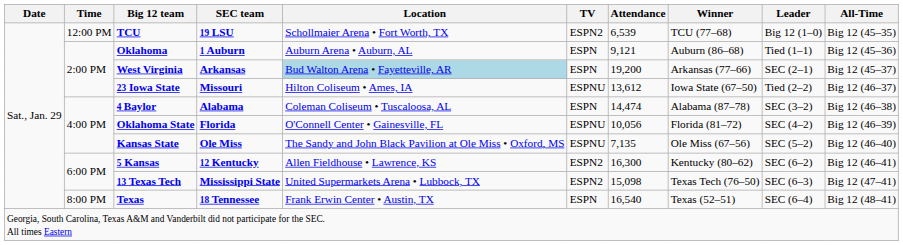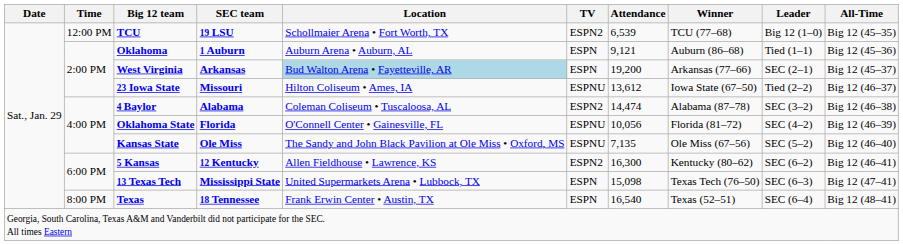(583, 106) ESPN -> (586, 106) ESPN2
(586, 180) ESPN2 -> (583, 180) ESPN
